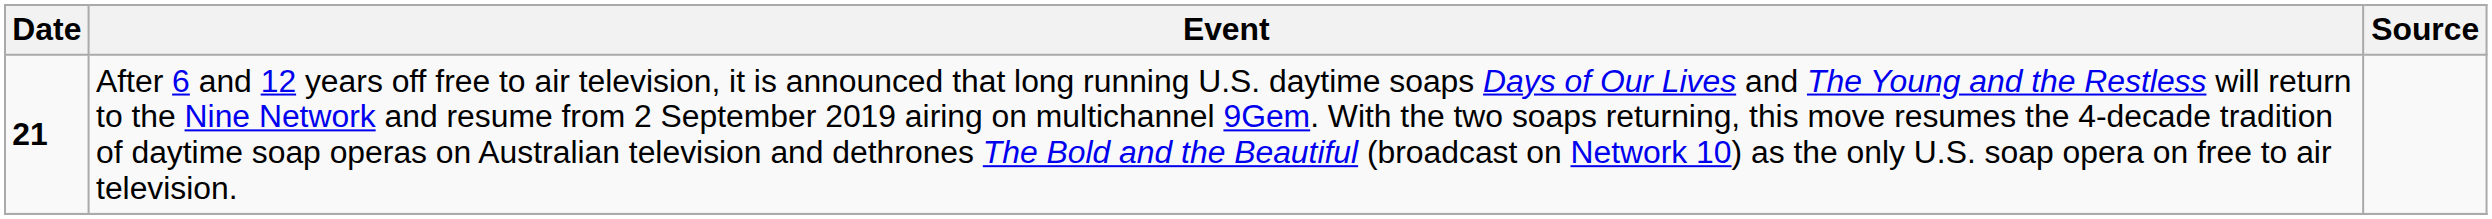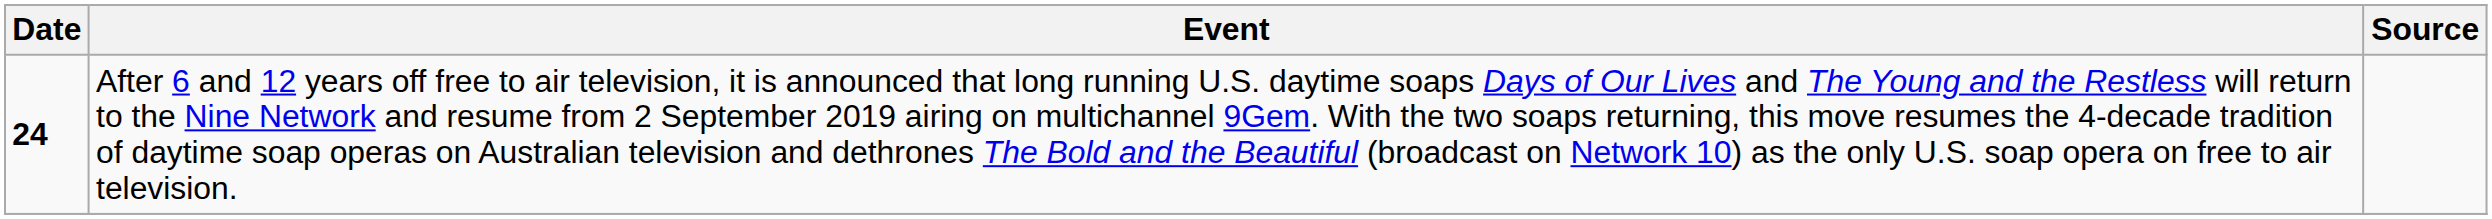(30, 133) 21 -> (30, 133) 24
